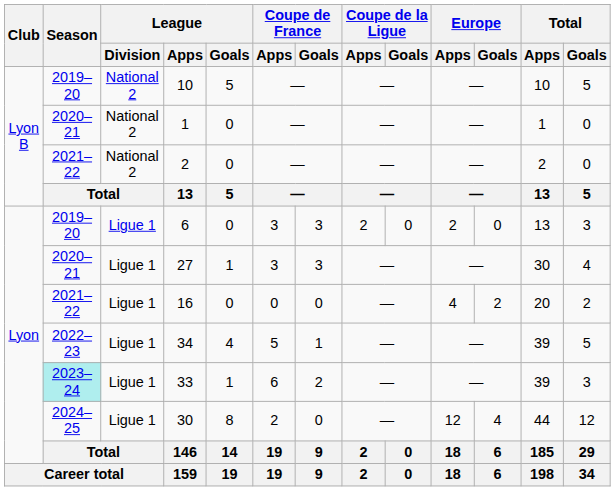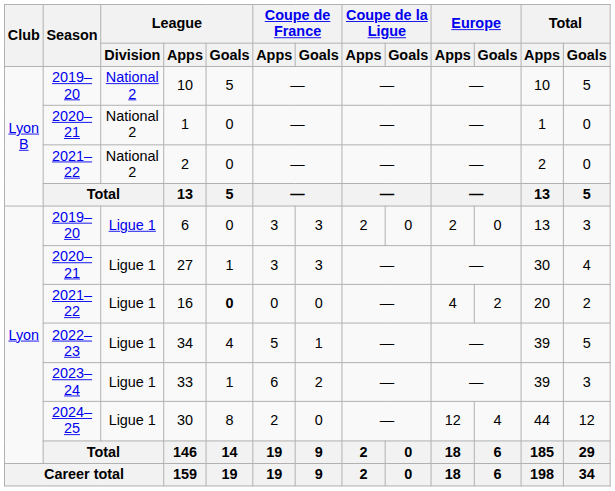(230, 303) normal -> (230, 303) bold
(72, 381) paleturquoise background -> (72, 381) no background
